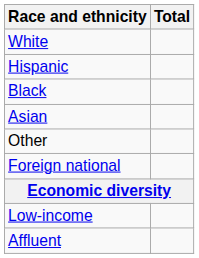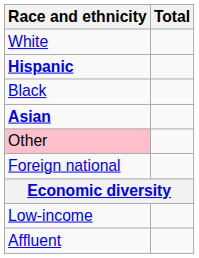(38, 66) normal -> (41, 66) bold
(28, 116) normal -> (29, 116) bold
(28, 141) no background -> (28, 141) pink background
